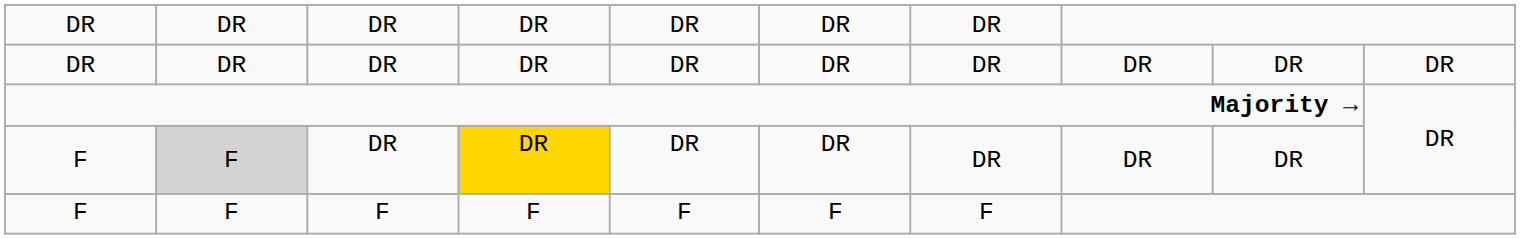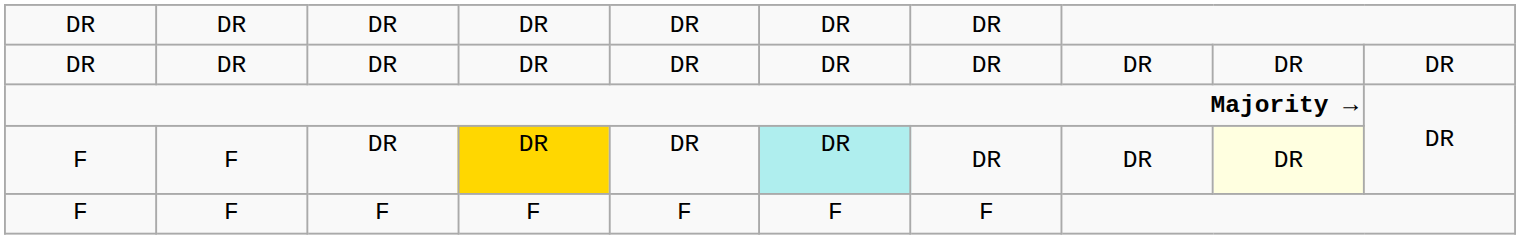(231, 159) lightgrey background -> (231, 159) no background
(835, 145) no background -> (835, 145) paleturquoise background
(1288, 159) no background -> (1288, 159) lightyellow background
